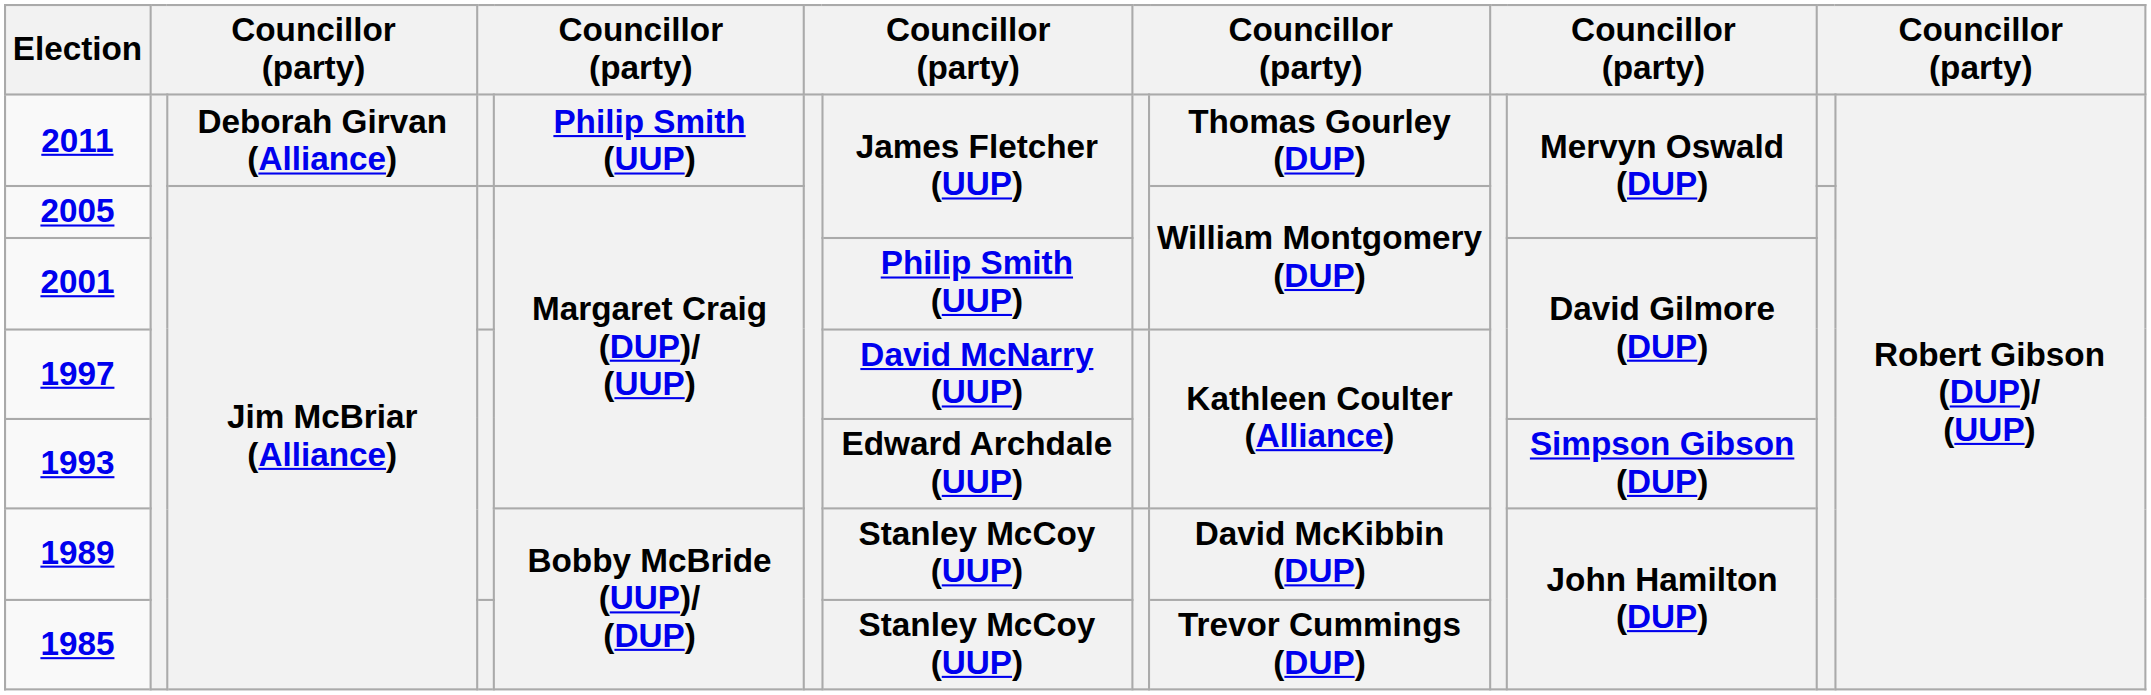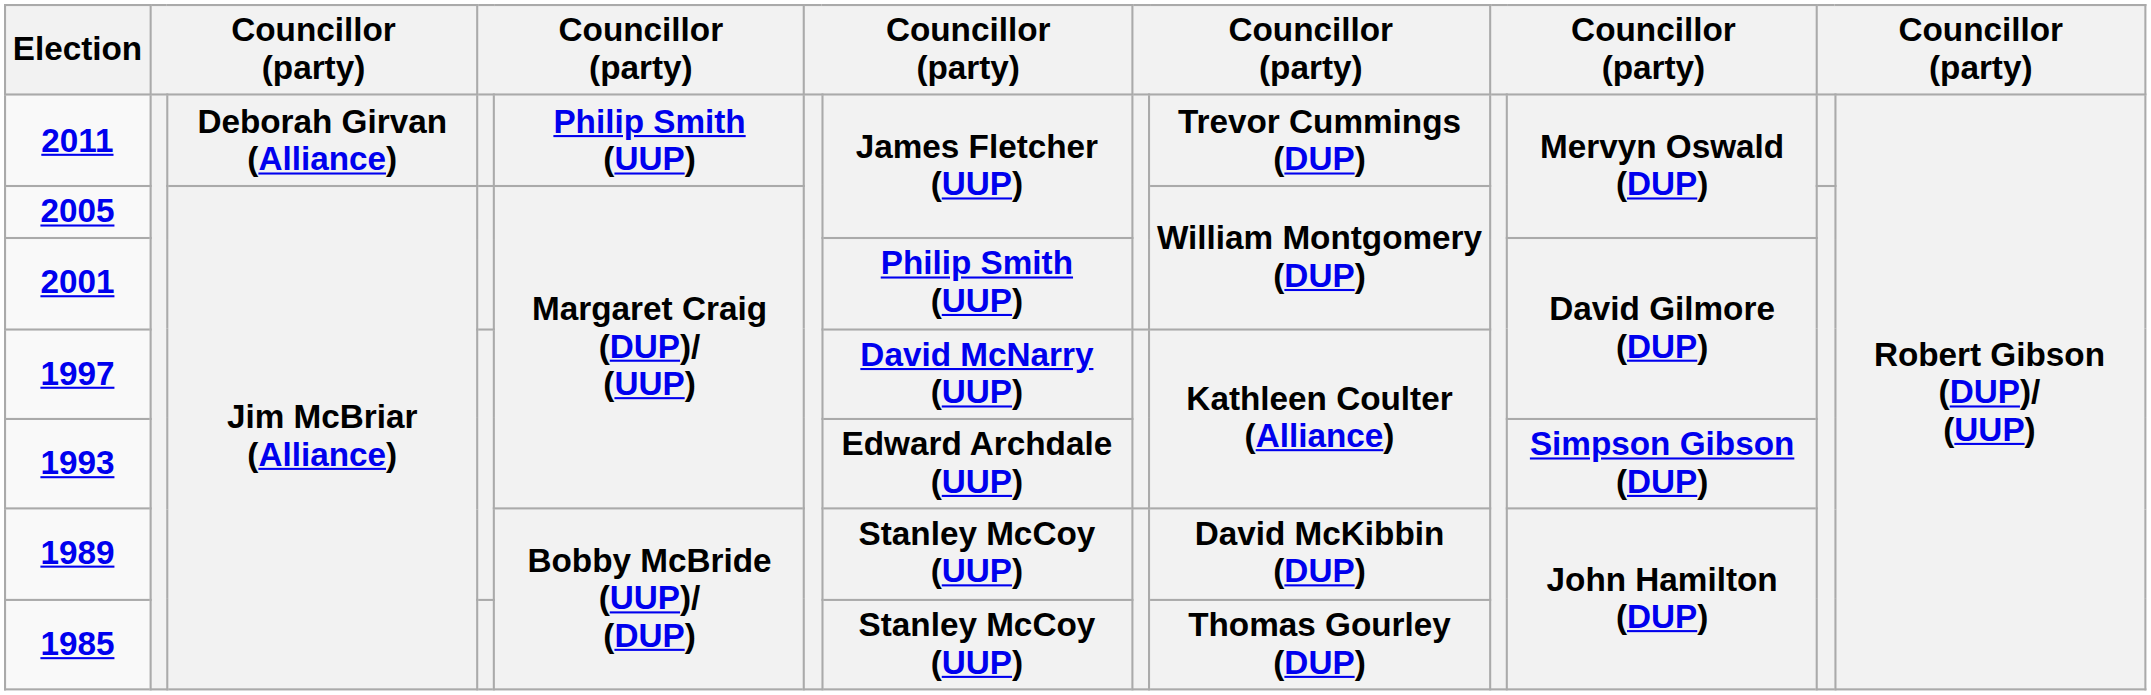(1320, 139) Thomas Gourley (DUP) -> (1320, 139) Trevor Cummings (DUP)
(1320, 643) Trevor Cummings (DUP) -> (1320, 643) Thomas Gourley (DUP)
